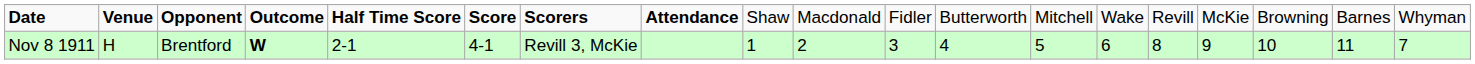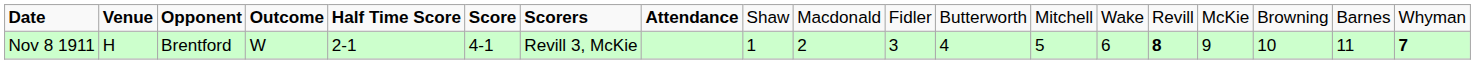(258, 45) bold -> (258, 45) normal
(1157, 45) normal -> (1157, 45) bold
(1403, 45) normal -> (1403, 45) bold
